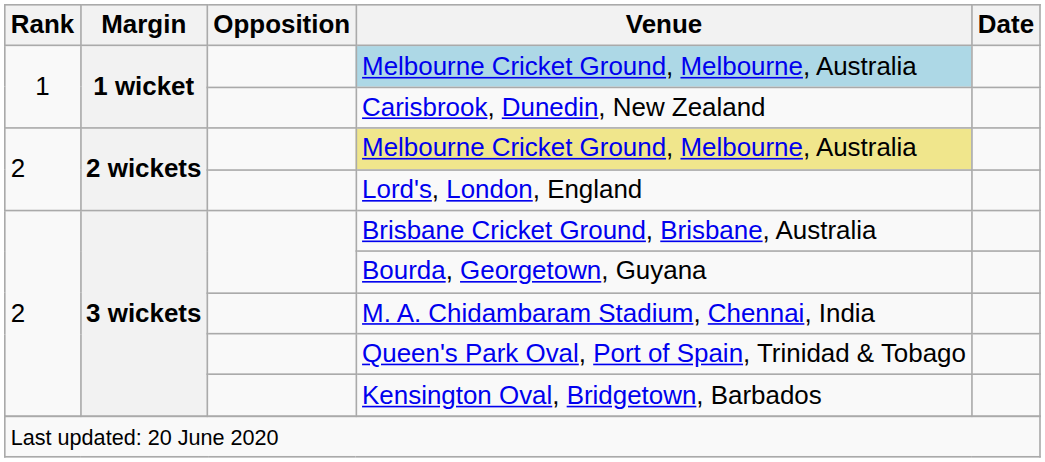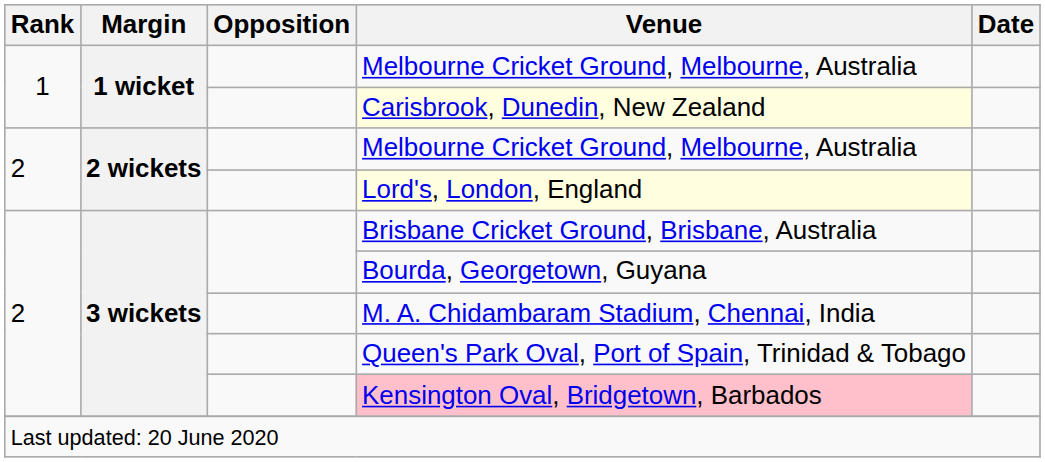(639, 66) lightblue background -> (639, 66) no background
(564, 107) no background -> (564, 107) lightyellow background
(639, 148) khaki background -> (639, 148) no background
(502, 189) no background -> (502, 189) lightyellow background
(592, 395) no background -> (592, 395) pink background
